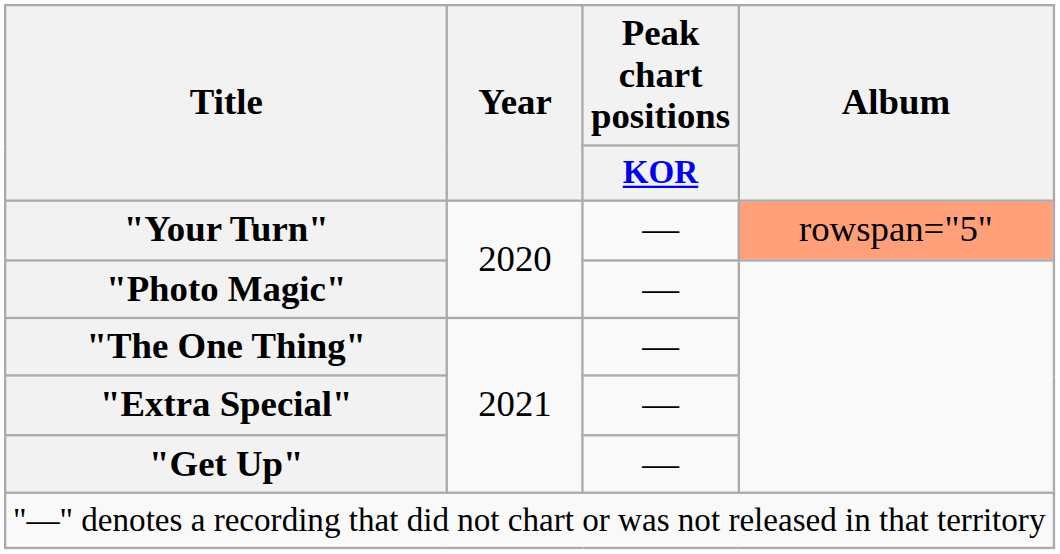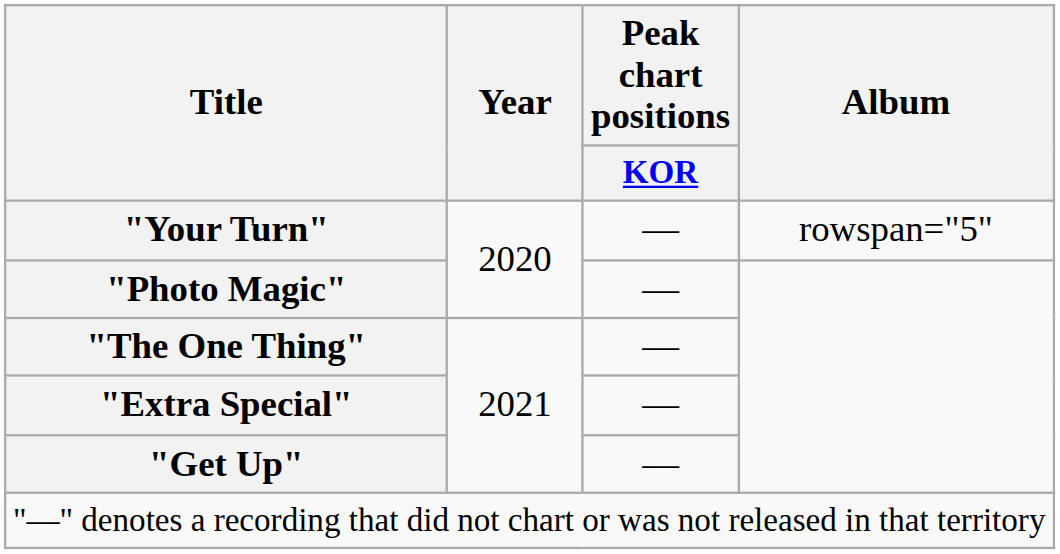(896, 229) lightsalmon background -> (896, 229) no background
